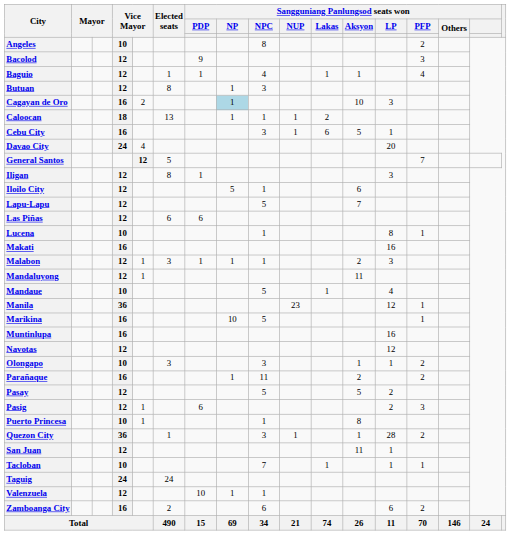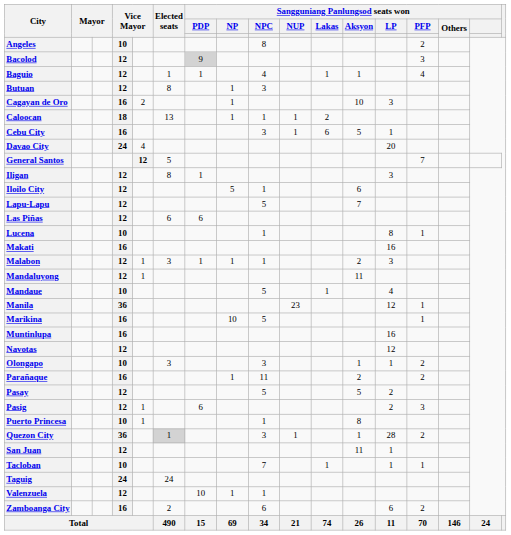(201, 59) no background -> (201, 59) lightgrey background
(232, 103) lightblue background -> (232, 103) no background
(169, 436) no background -> (169, 436) lightgrey background
